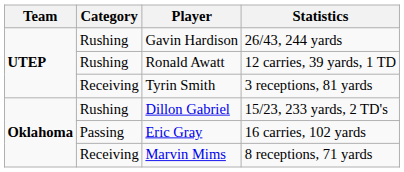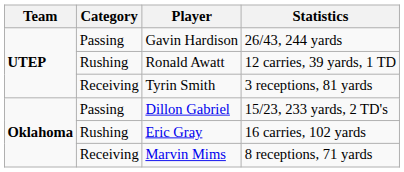(104, 39) Rushing -> (102, 39) Passing
(104, 108) Rushing -> (102, 108) Passing
(102, 132) Passing -> (104, 132) Rushing
